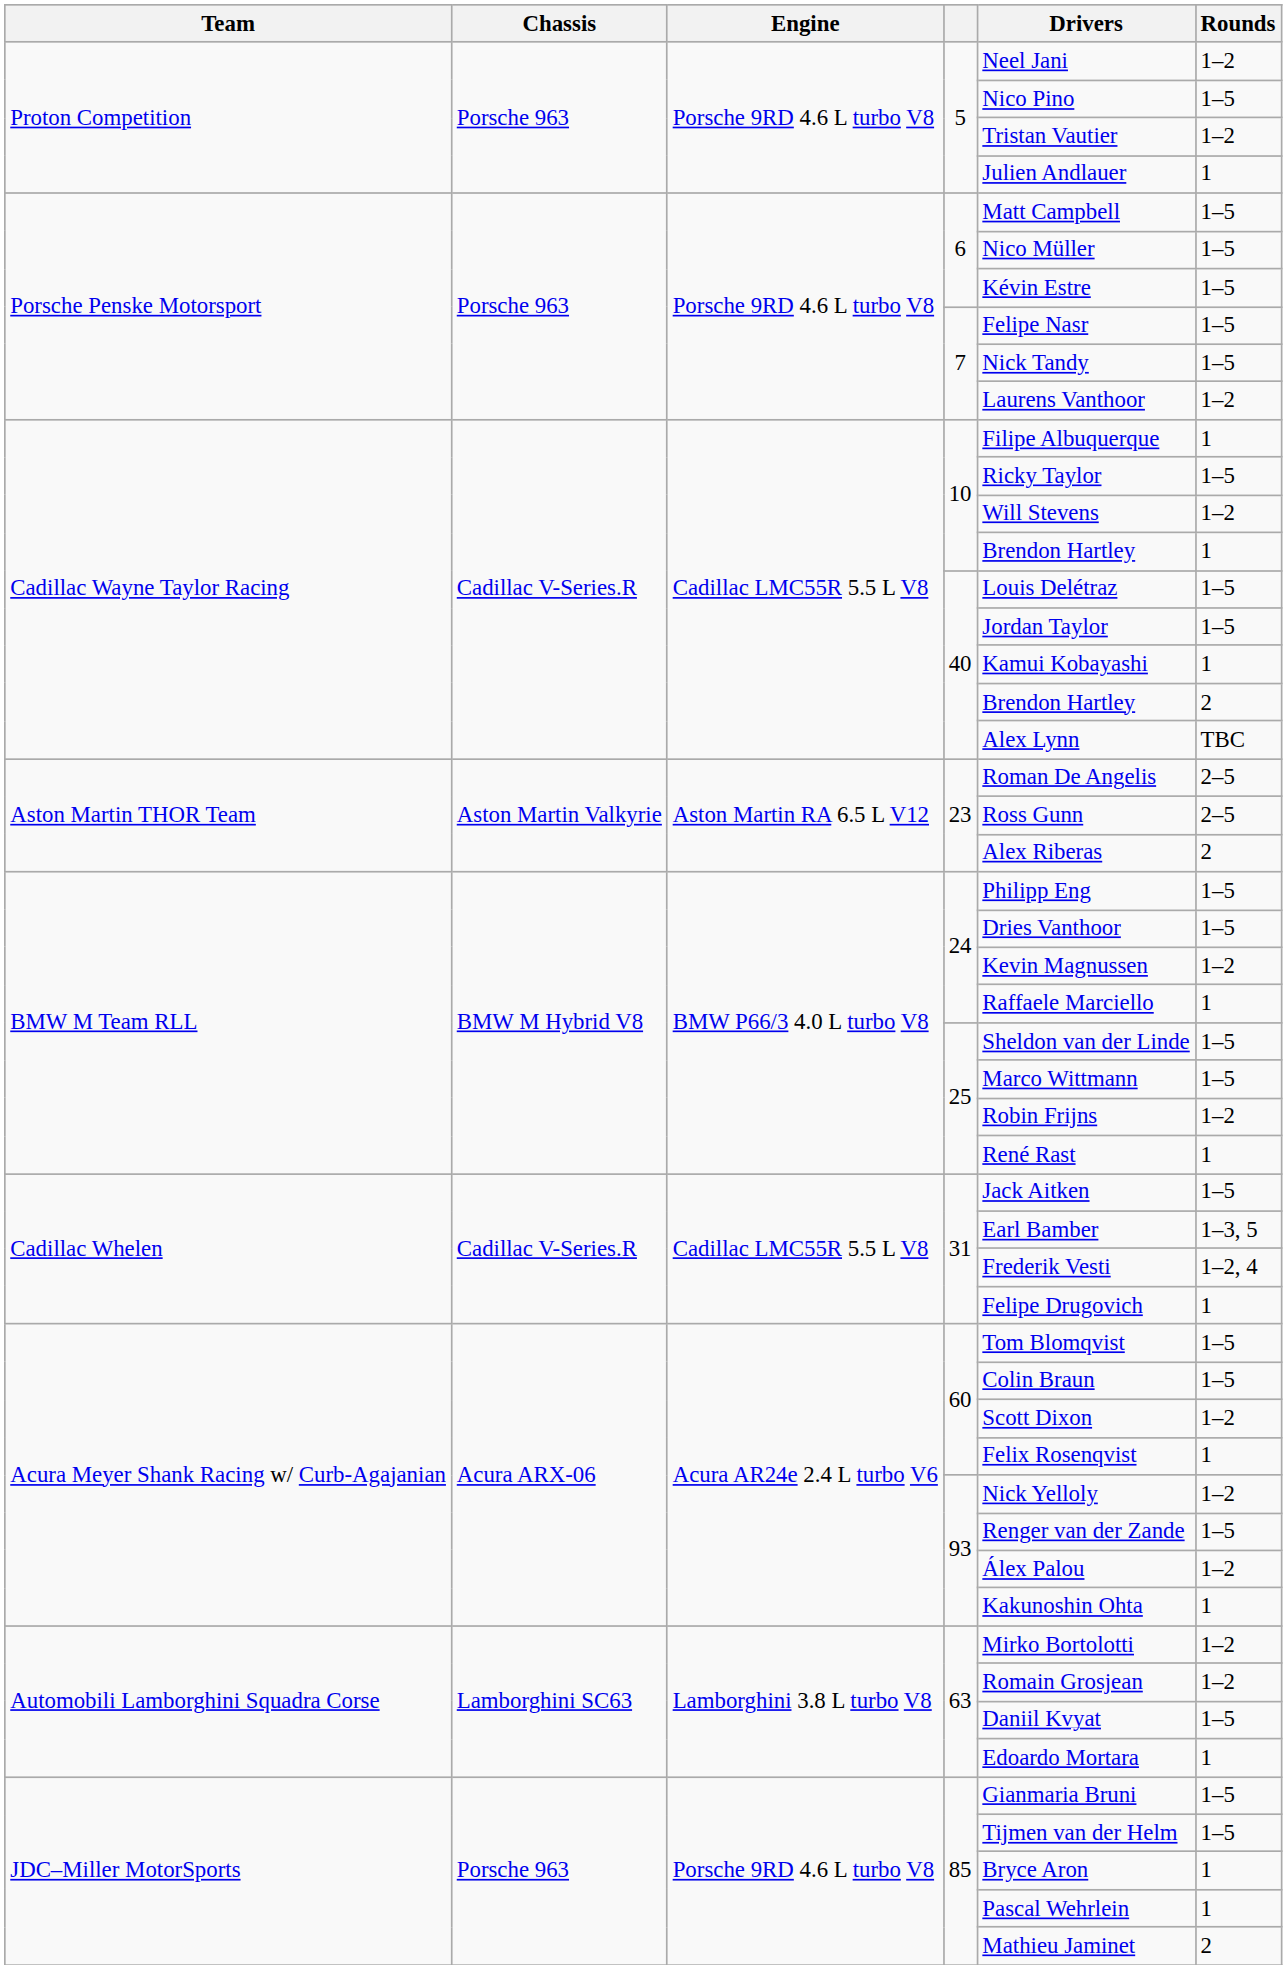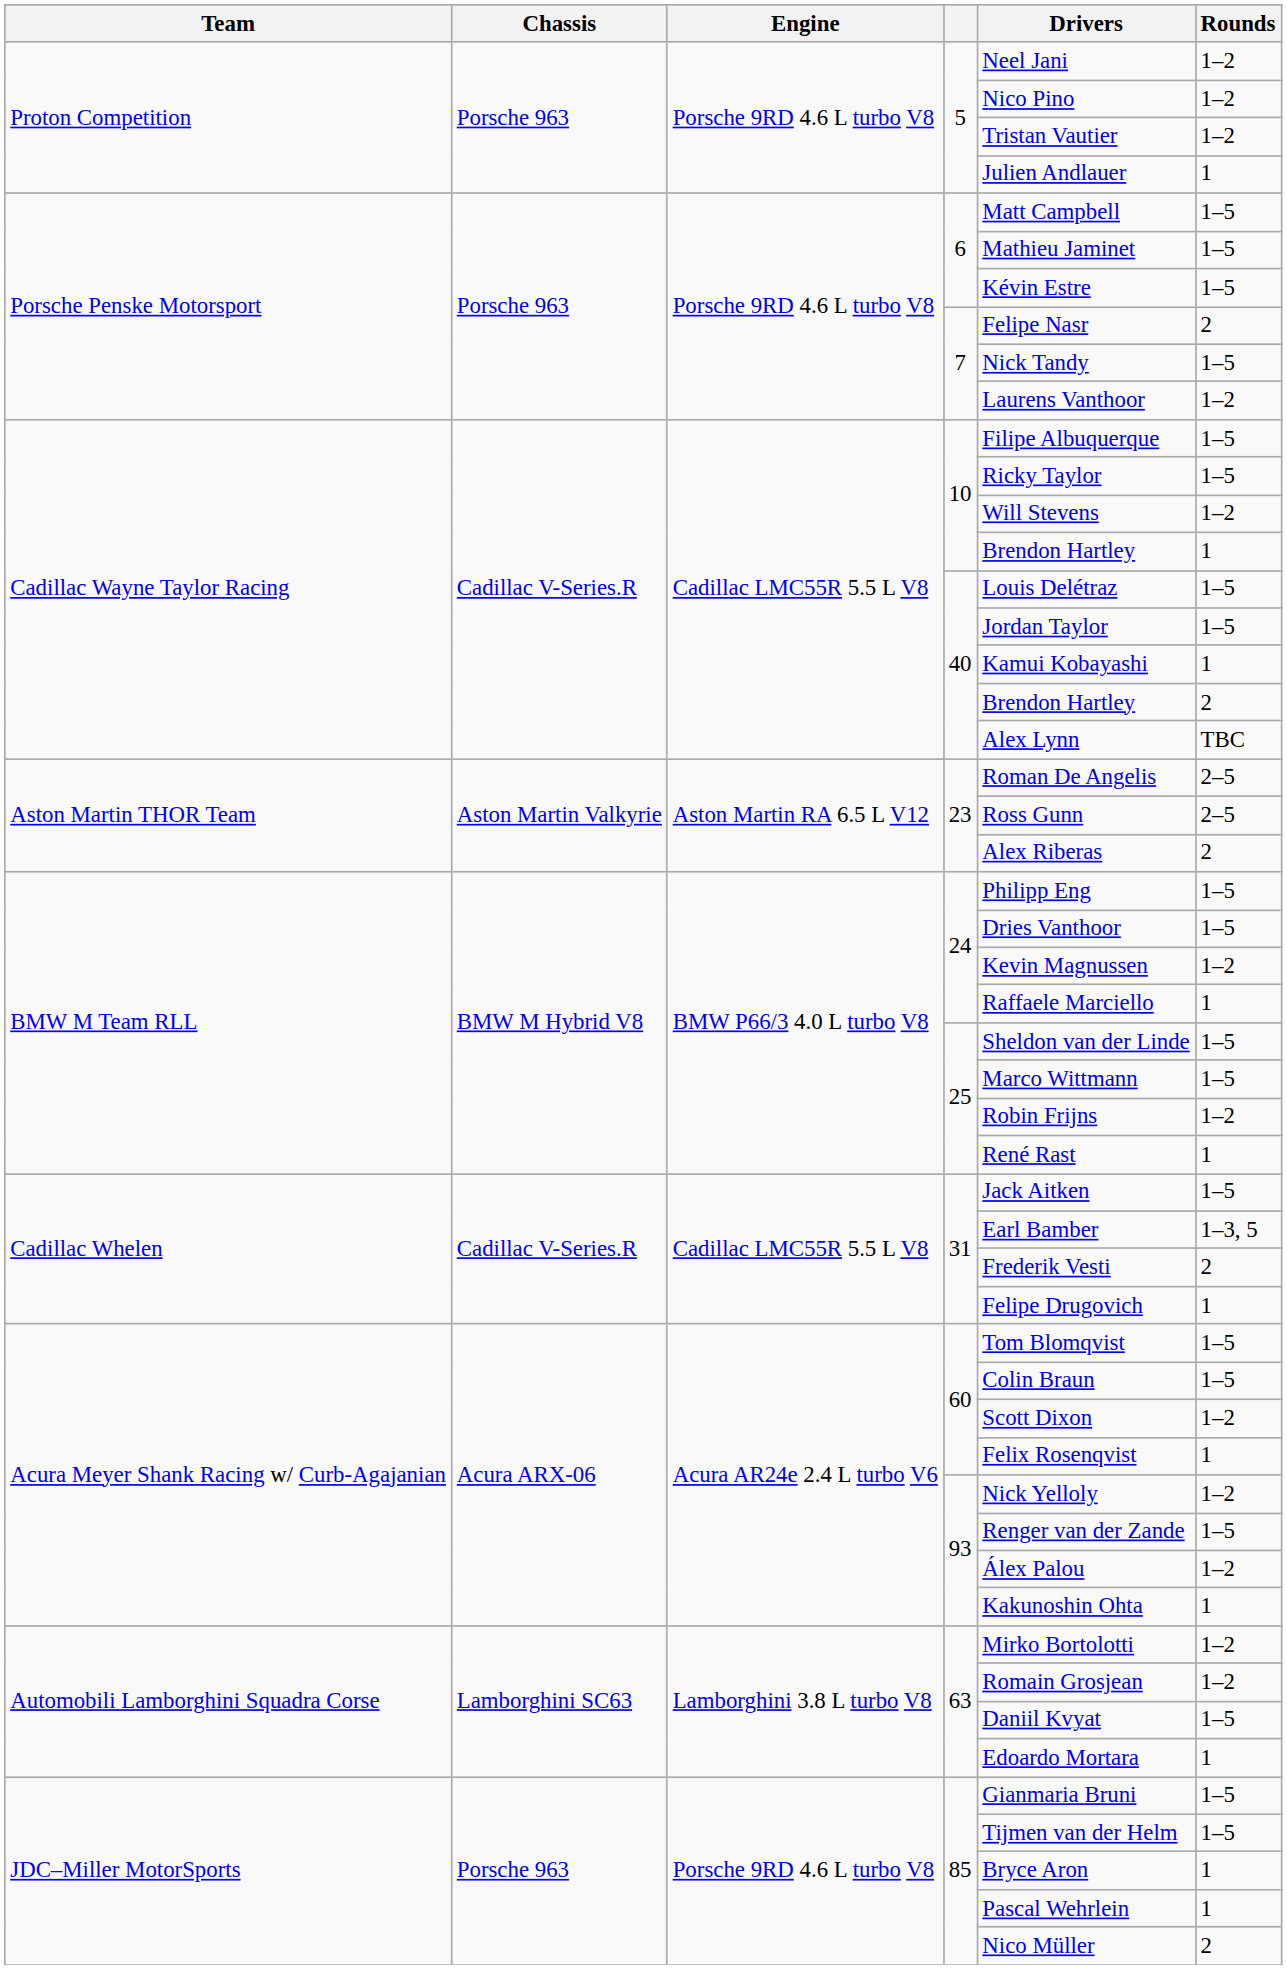(1218, 98) 1–5 -> (1218, 98) 1–2
(1038, 249) Nico Müller -> (1059, 249) Mathieu Jaminet
(1218, 324) 1–5 -> (1206, 324) 2
(1206, 437) 1 -> (1218, 437) 1–5
(1229, 1266) 1–2, 4 -> (1206, 1266) 2
(1059, 1945) Mathieu Jaminet -> (1038, 1945) Nico Müller
